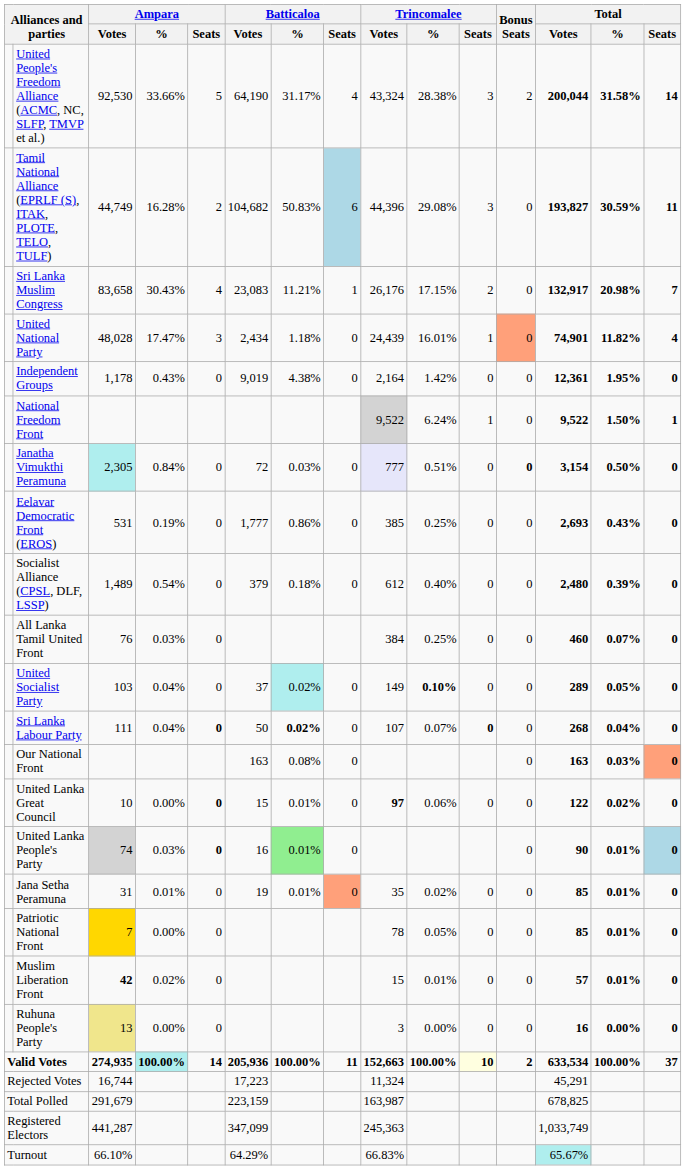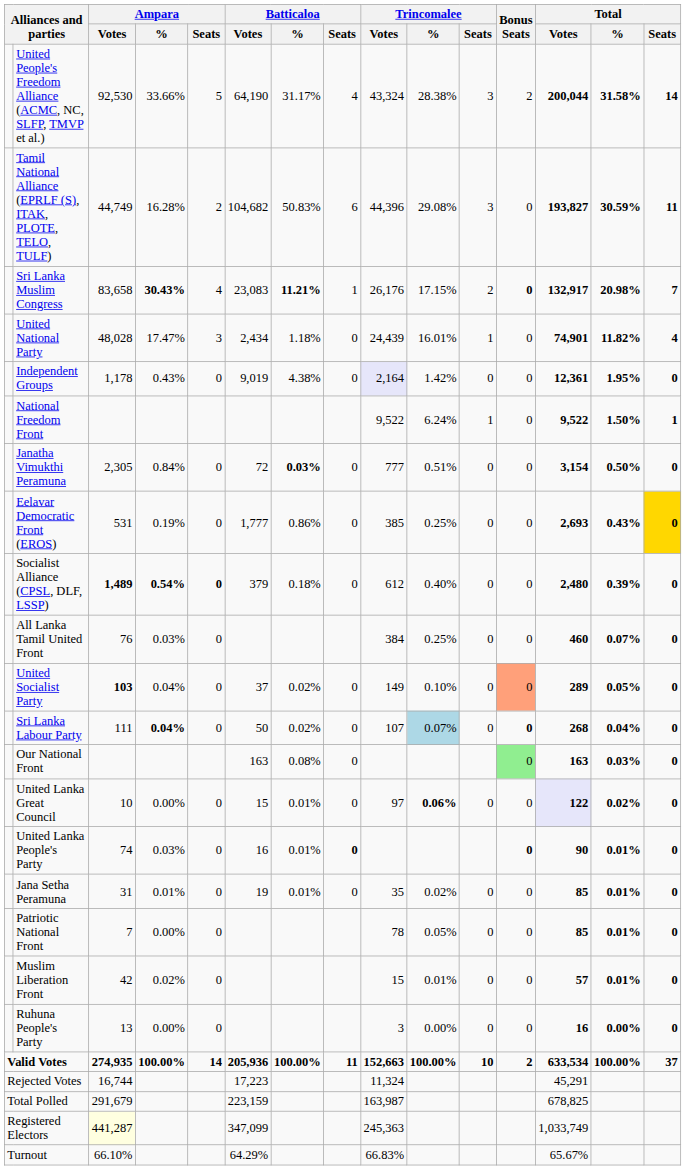(355, 207) lightblue background -> (355, 207) no background
(166, 290) normal -> (165, 290) bold
(302, 290) normal -> (301, 290) bold
(529, 290) normal -> (529, 290) bold
(529, 337) lightsalmon background -> (529, 337) no background
(390, 378) no background -> (390, 378) lavender background
(390, 419) lightgrey background -> (390, 419) no background
(118, 467) paleturquoise background -> (118, 467) no background
(305, 467) normal -> (304, 467) bold
(395, 467) lavender background -> (395, 467) no background
(529, 467) bold -> (529, 467) normal
(675, 522) no background -> (675, 522) gold background
(118, 584) normal -> (118, 584) bold
(169, 584) normal -> (168, 584) bold
(219, 584) normal -> (219, 584) bold
(123, 687) normal -> (123, 687) bold
(305, 687) paleturquoise background -> (305, 687) no background
(439, 687) bold -> (440, 687) normal
(529, 687) no background -> (529, 687) lightsalmon background
(169, 727) normal -> (168, 727) bold
(219, 727) bold -> (219, 727) normal
(304, 727) bold -> (305, 727) normal
(440, 727) no background -> (440, 727) lightblue background
(490, 727) bold -> (490, 727) normal
(529, 727) normal -> (529, 727) bold
(529, 761) no background -> (529, 761) lightgreen background
(675, 761) lightsalmon background -> (675, 761) no background
(219, 802) bold -> (219, 802) normal
(398, 802) bold -> (398, 802) normal
(440, 802) normal -> (439, 802) bold
(579, 802) no background -> (579, 802) lavender background
(126, 850) lightgrey background -> (126, 850) no background
(219, 850) bold -> (219, 850) normal
(305, 850) lightgreen background -> (305, 850) no background
(355, 850) normal -> (355, 850) bold
(529, 850) normal -> (529, 850) bold
(675, 850) lightblue background -> (675, 850) no background
(355, 891) lightsalmon background -> (355, 891) no background
(129, 932) gold background -> (129, 932) no background
(126, 980) bold -> (126, 980) normal
(126, 1028) khaki background -> (126, 1028) no background
(162, 1061) paleturquoise background -> (162, 1061) no background
(487, 1061) lightyellow background -> (487, 1061) no background
(112, 1128) no background -> (112, 1128) lightyellow background
(569, 1155) paleturquoise background -> (569, 1155) no background
